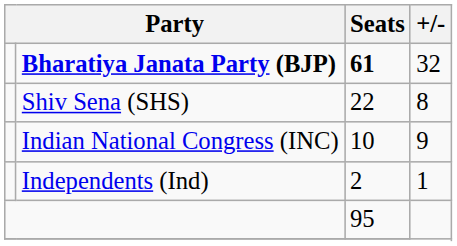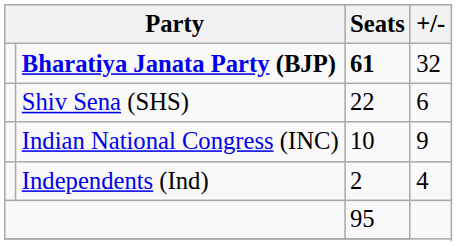(422, 102) 8 -> (422, 102) 6
(422, 180) 1 -> (422, 180) 4
